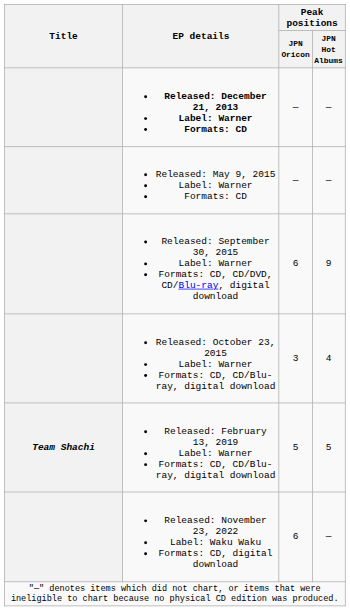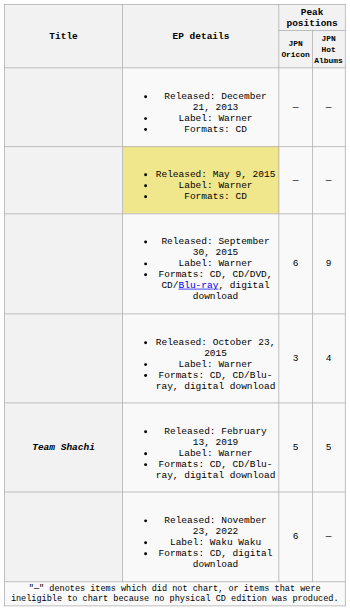(201, 113) bold -> (201, 113) normal
(201, 186) no background -> (201, 186) khaki background
